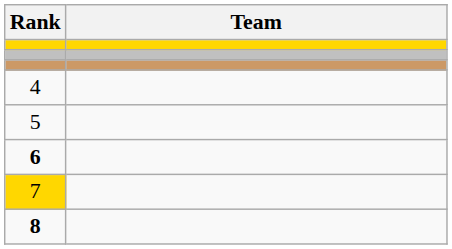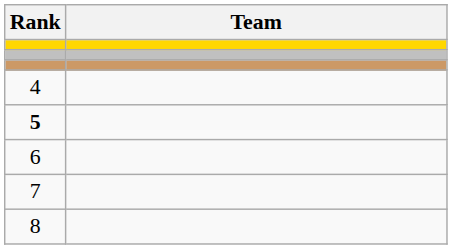(35, 121) normal -> (35, 121) bold
(35, 156) bold -> (35, 156) normal
(35, 191) gold background -> (35, 191) no background
(35, 226) bold -> (35, 226) normal
